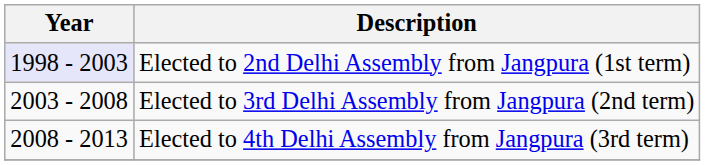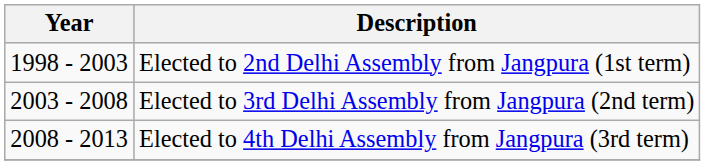(69, 62) lavender background -> (69, 62) no background
